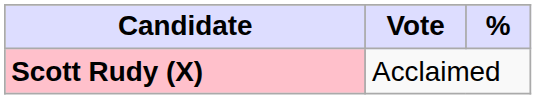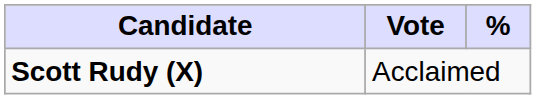(107, 70) pink background -> (107, 70) no background
